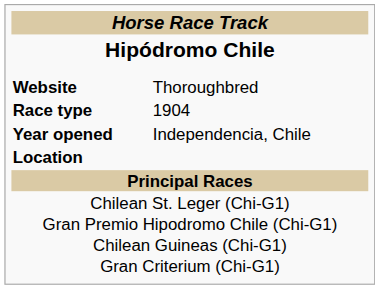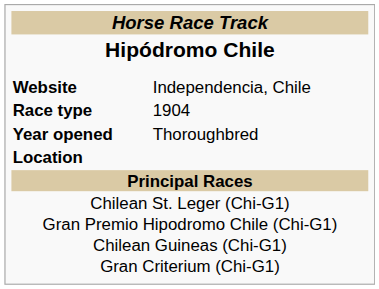(206, 87) Thoroughbred -> (232, 87) Independencia, Chile
(232, 134) Independencia, Chile -> (206, 134) Thoroughbred
